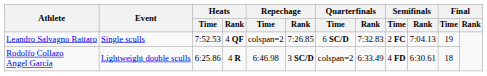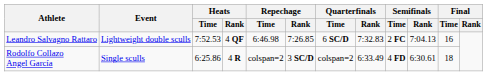(123, 39) Single sculls -> (146, 39) Lightweight double sculls
(266, 39) colspan=2 -> (266, 39) 6:46.98
(449, 39) 19 -> (449, 39) 16
(146, 59) Lightweight double sculls -> (123, 59) Single sculls
(266, 59) 6:46.98 -> (266, 59) colspan=2
